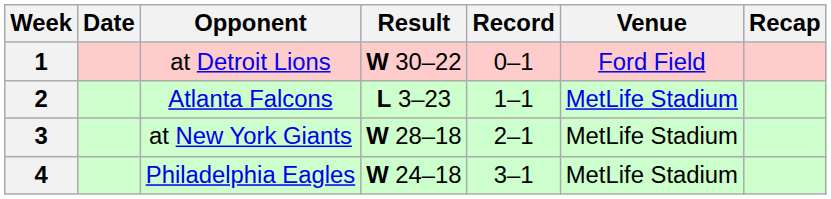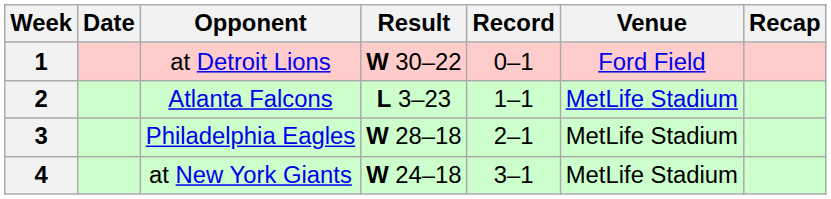(250, 136) at New York Giants -> (250, 136) Philadelphia Eagles
(250, 174) Philadelphia Eagles -> (250, 174) at New York Giants
